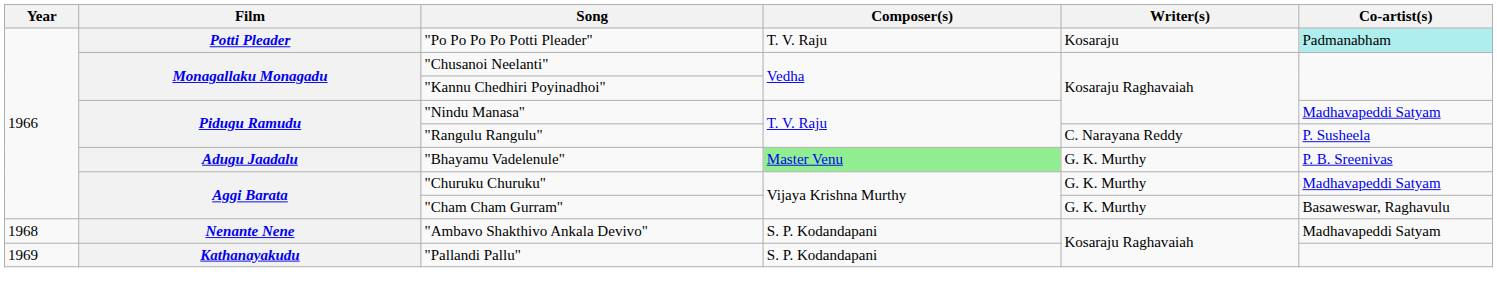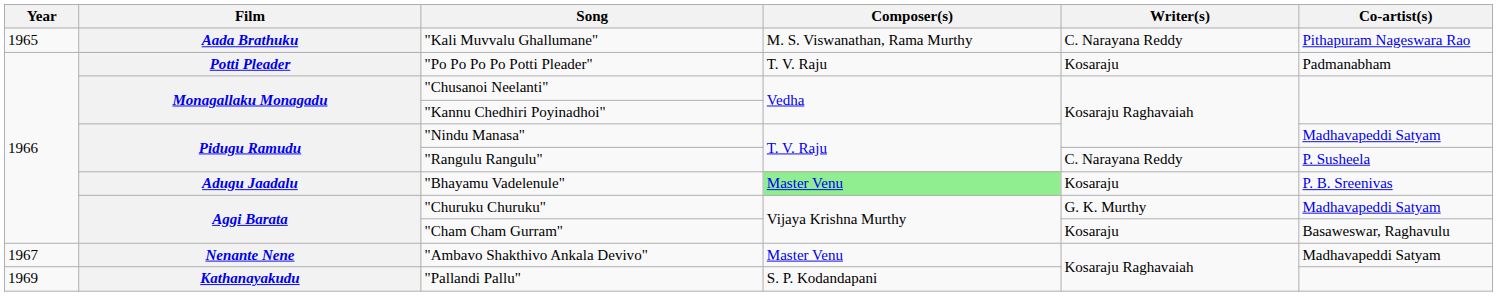+ row: (511, 40)
(1347, 40) paleturquoise background -> (1347, 64) no background
(1105, 159) G. K. Murthy -> (1092, 183) Kosaraju
(1105, 207) G. K. Murthy -> (1092, 231) Kosaraju
(23, 231) 1968 -> (23, 254) 1967
(822, 231) S. P. Kodandapani -> (805, 254) Master Venu
